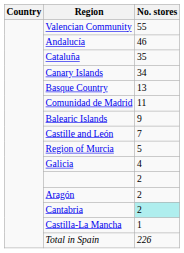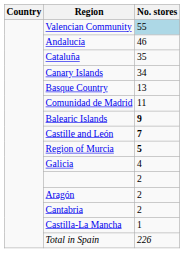(142, 27) no background -> (142, 27) lightblue background
(139, 118) normal -> (139, 118) bold
(139, 133) normal -> (139, 133) bold
(139, 149) normal -> (139, 149) bold
(139, 210) paleturquoise background -> (139, 210) no background
